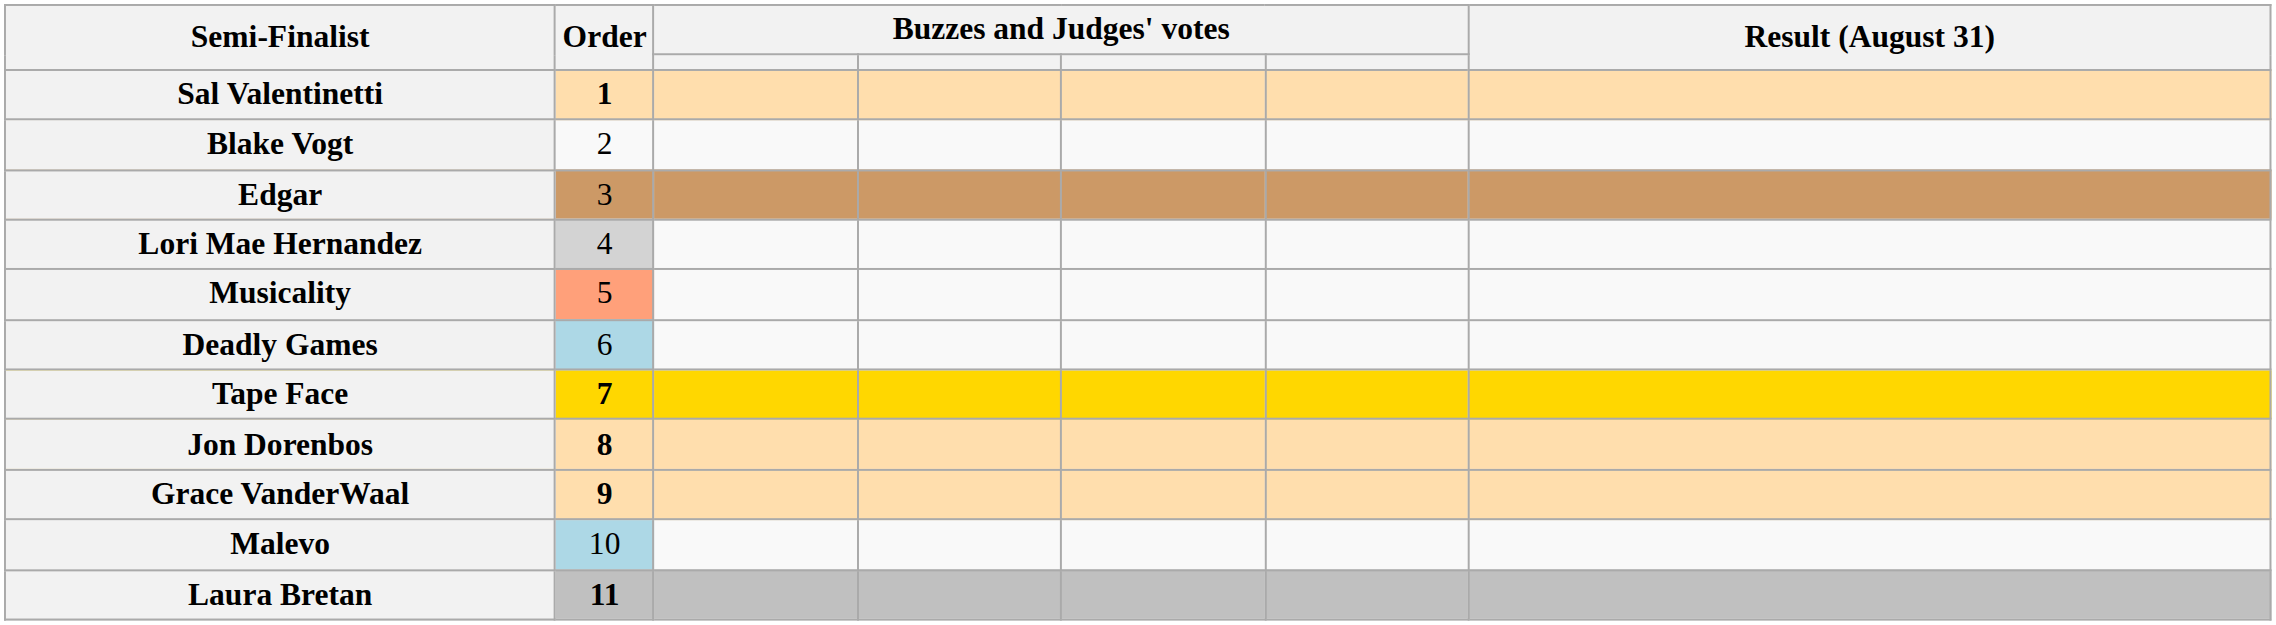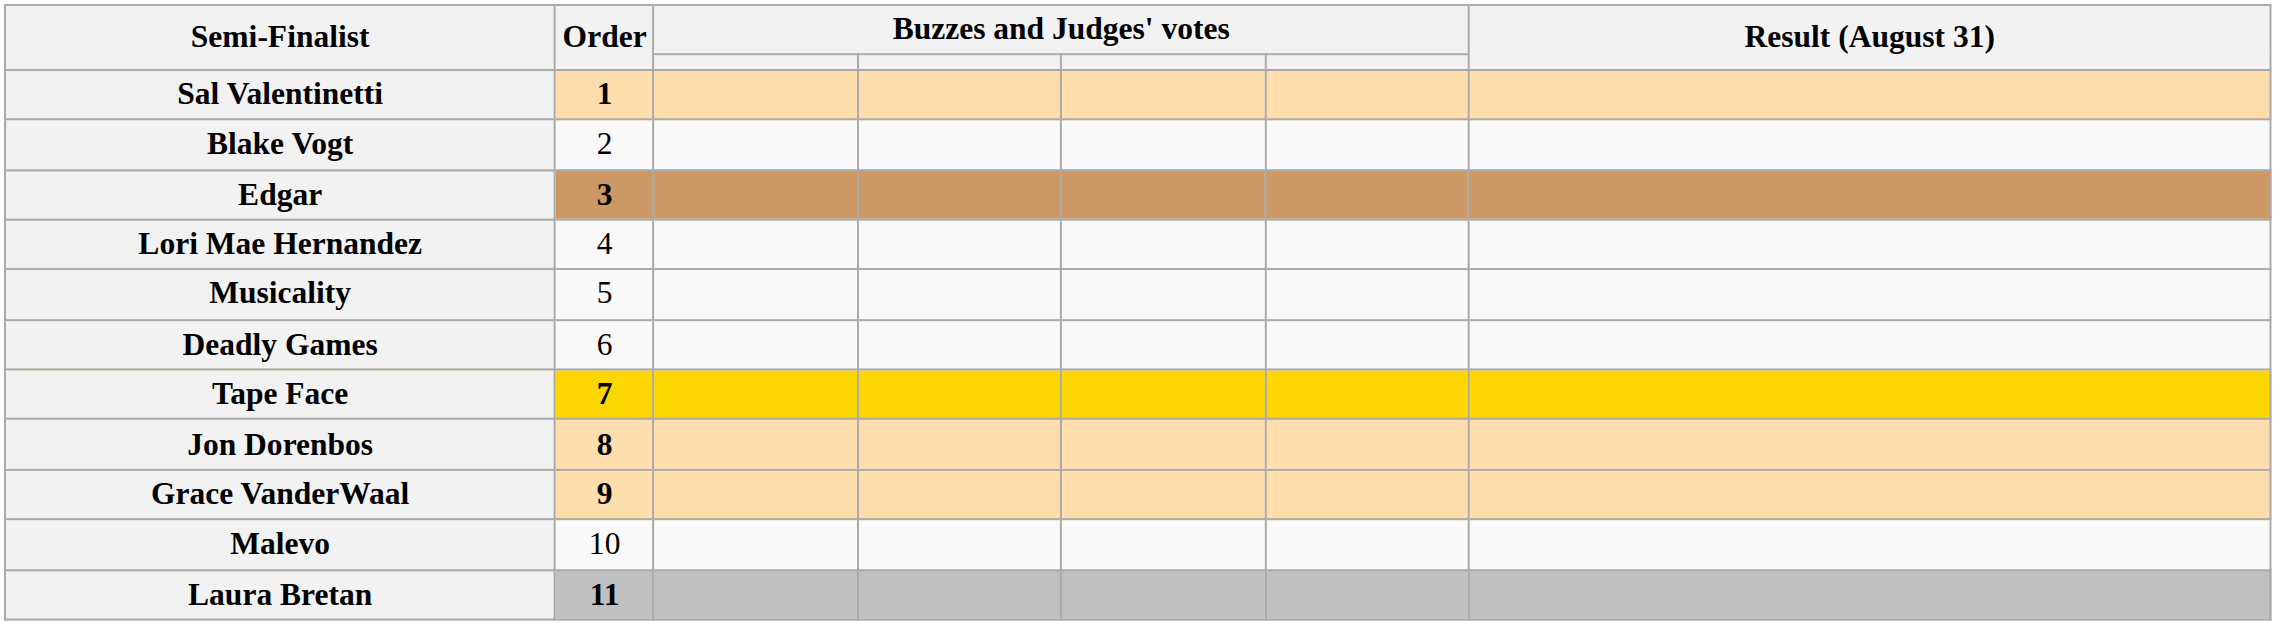(605, 193) normal -> (605, 193) bold
(605, 243) lightgrey background -> (605, 243) no background
(605, 293) lightsalmon background -> (605, 293) no background
(605, 343) lightblue background -> (605, 343) no background
(605, 543) lightblue background -> (605, 543) no background
